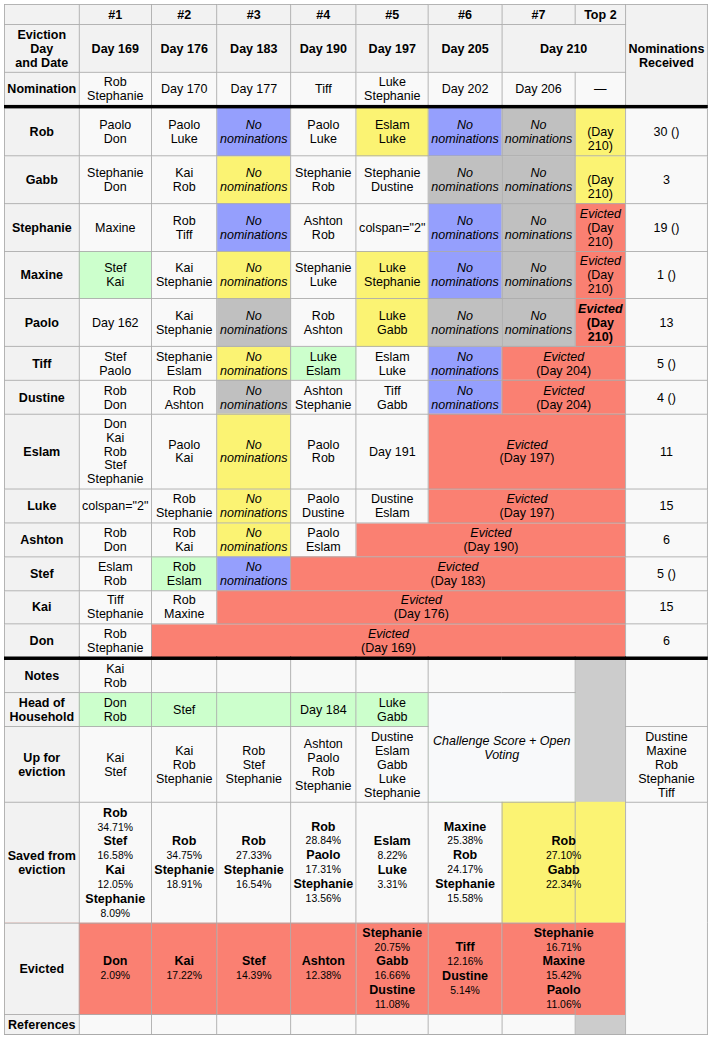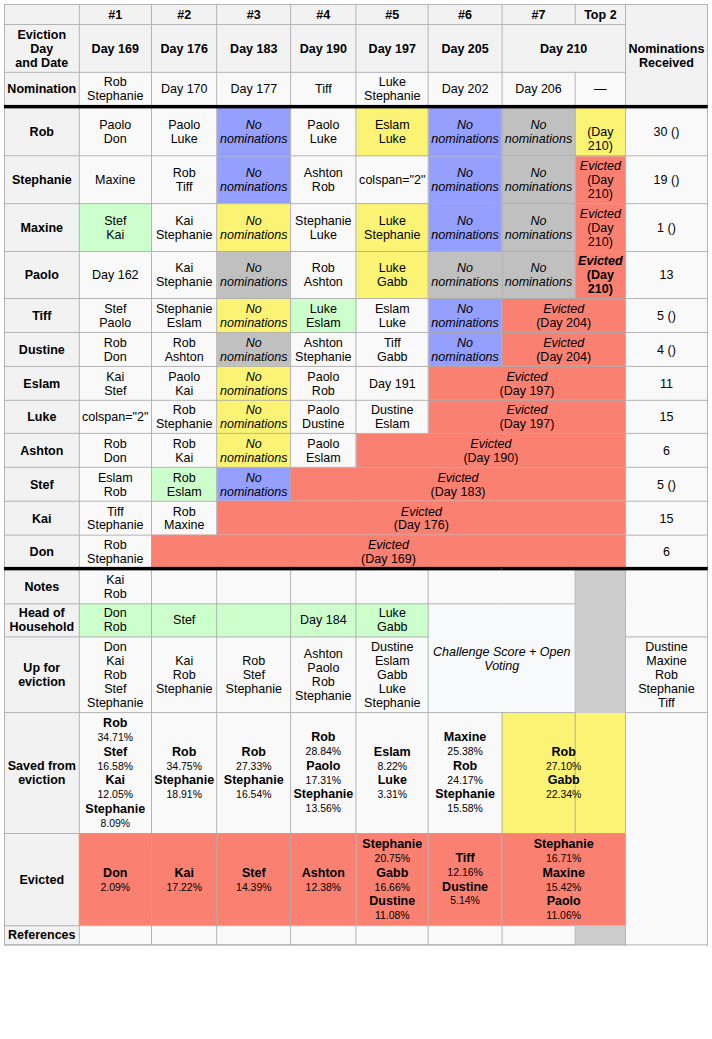- row: (42, 180)
(115, 452) Don Kai Rob Stef Stephanie -> (115, 383) Kai Stef
(115, 765) Kai Stef -> (115, 675) Don Kai Rob Stef Stephanie
